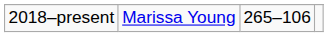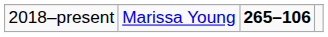(277, 18) normal -> (277, 18) bold
